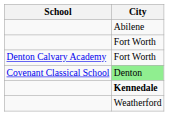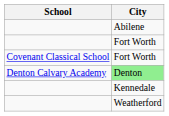(56, 57) Denton Calvary Academy -> (58, 57) Covenant Classical School
(58, 73) Covenant Classical School -> (56, 73) Denton Calvary Academy
(136, 88) bold -> (134, 88) normal
